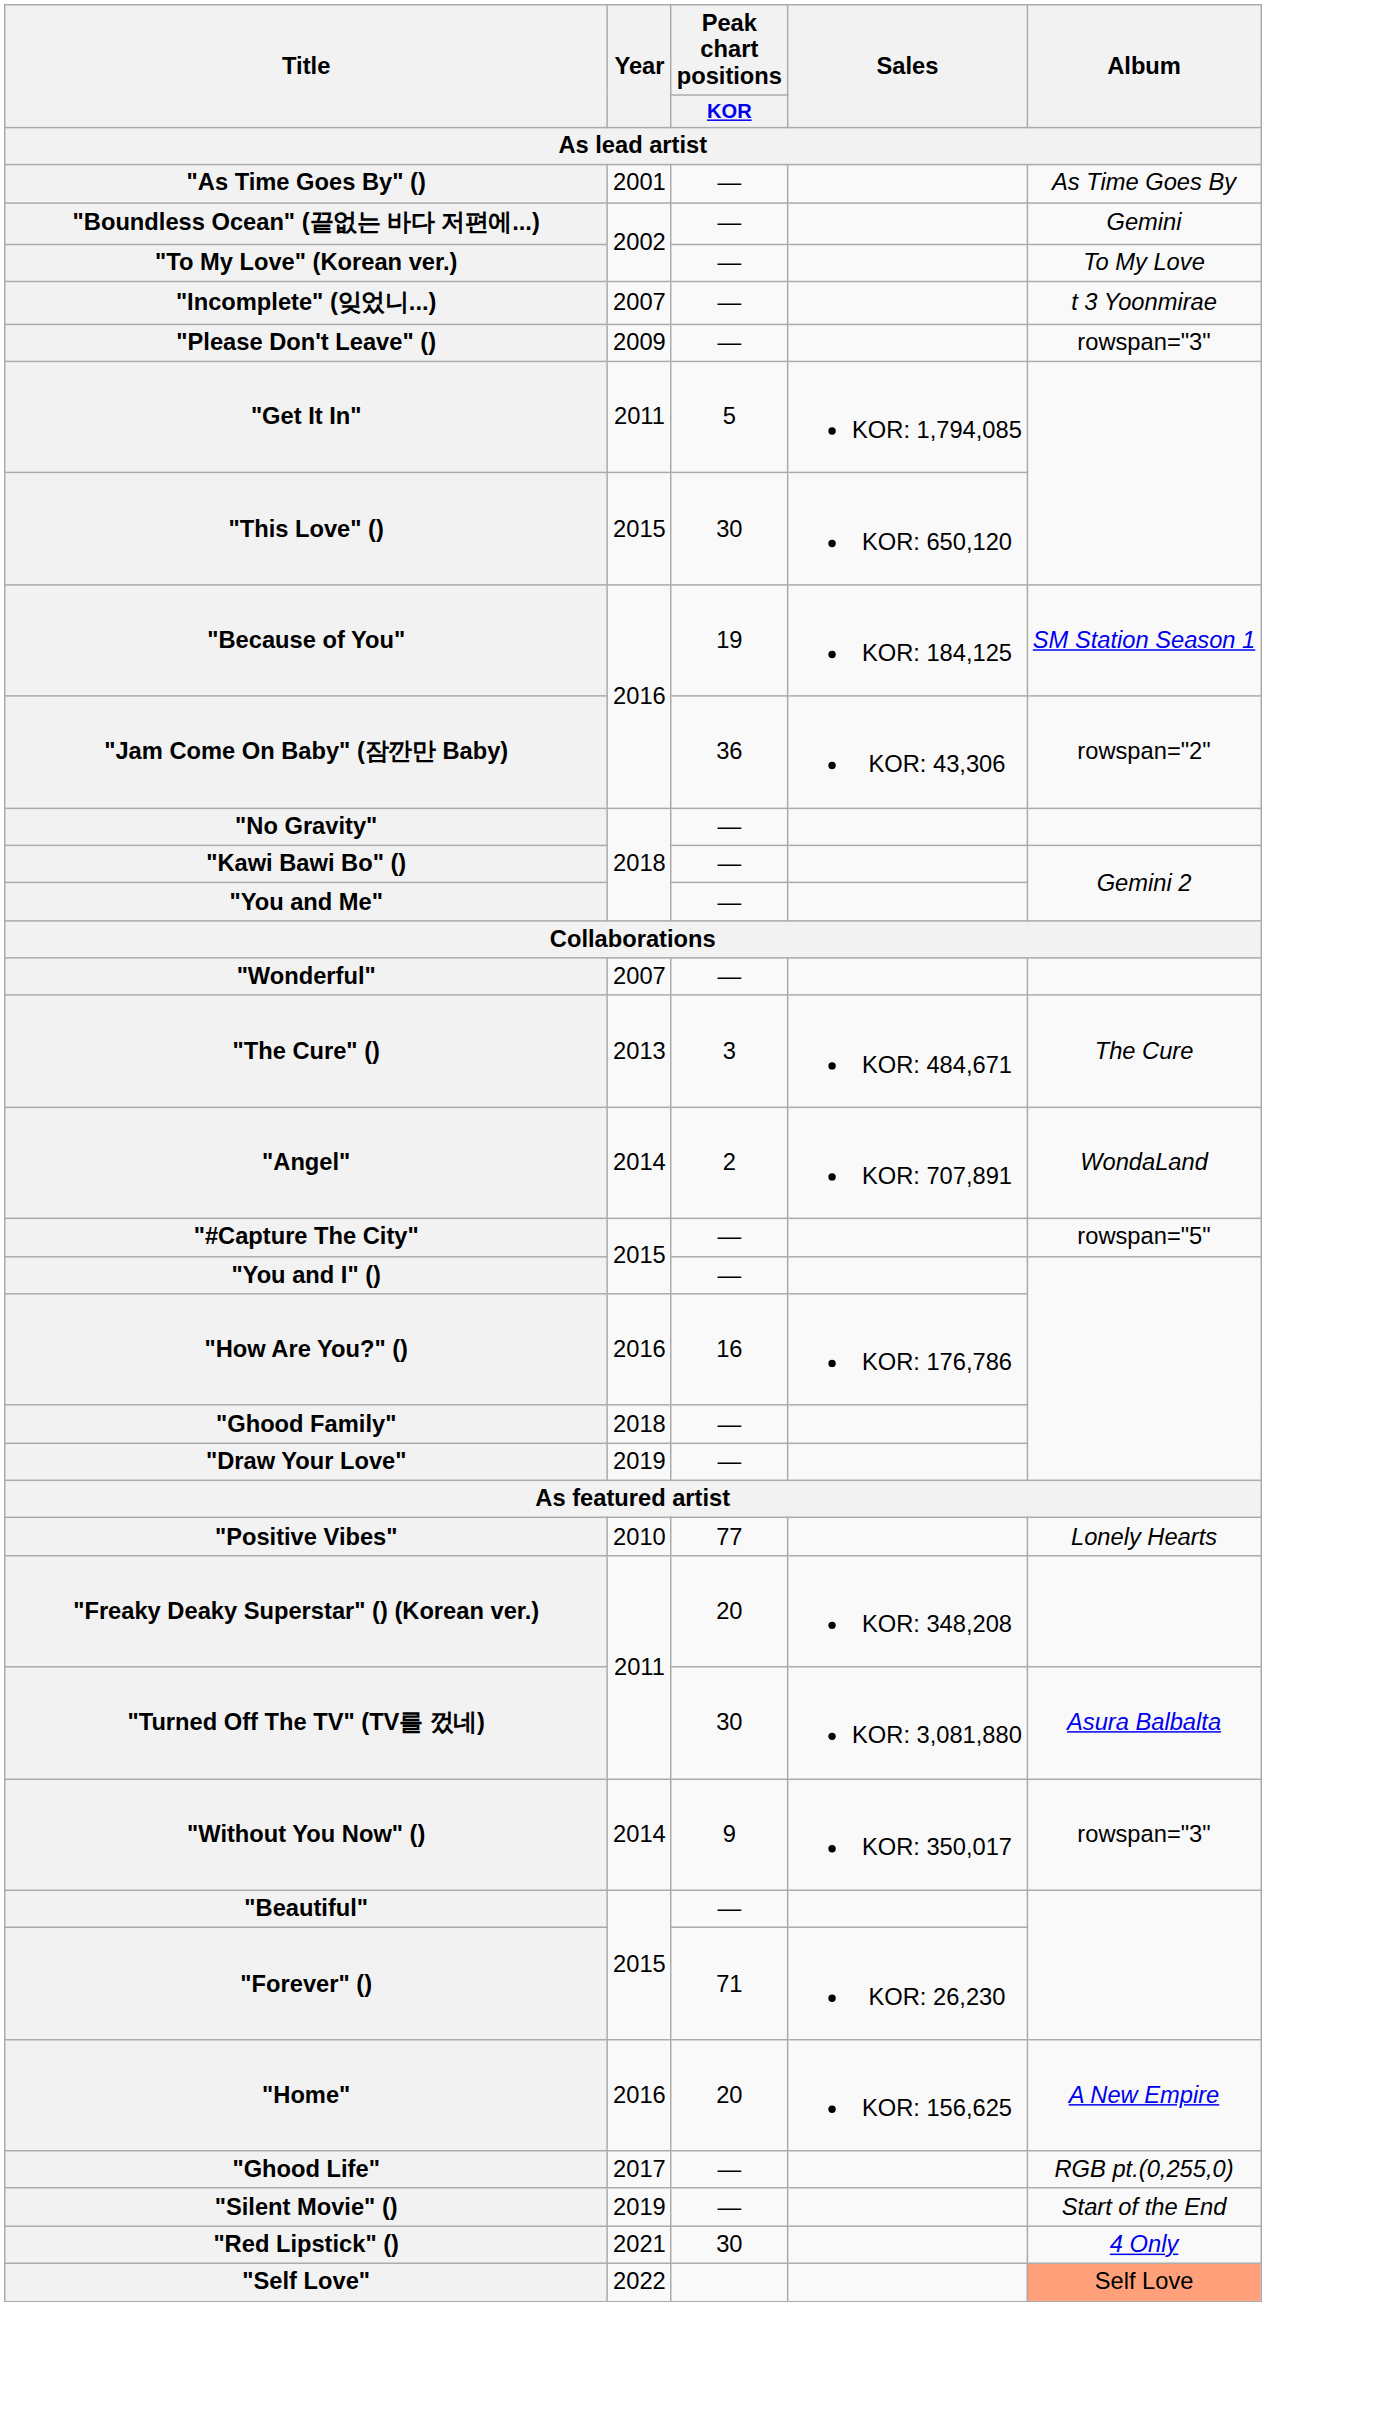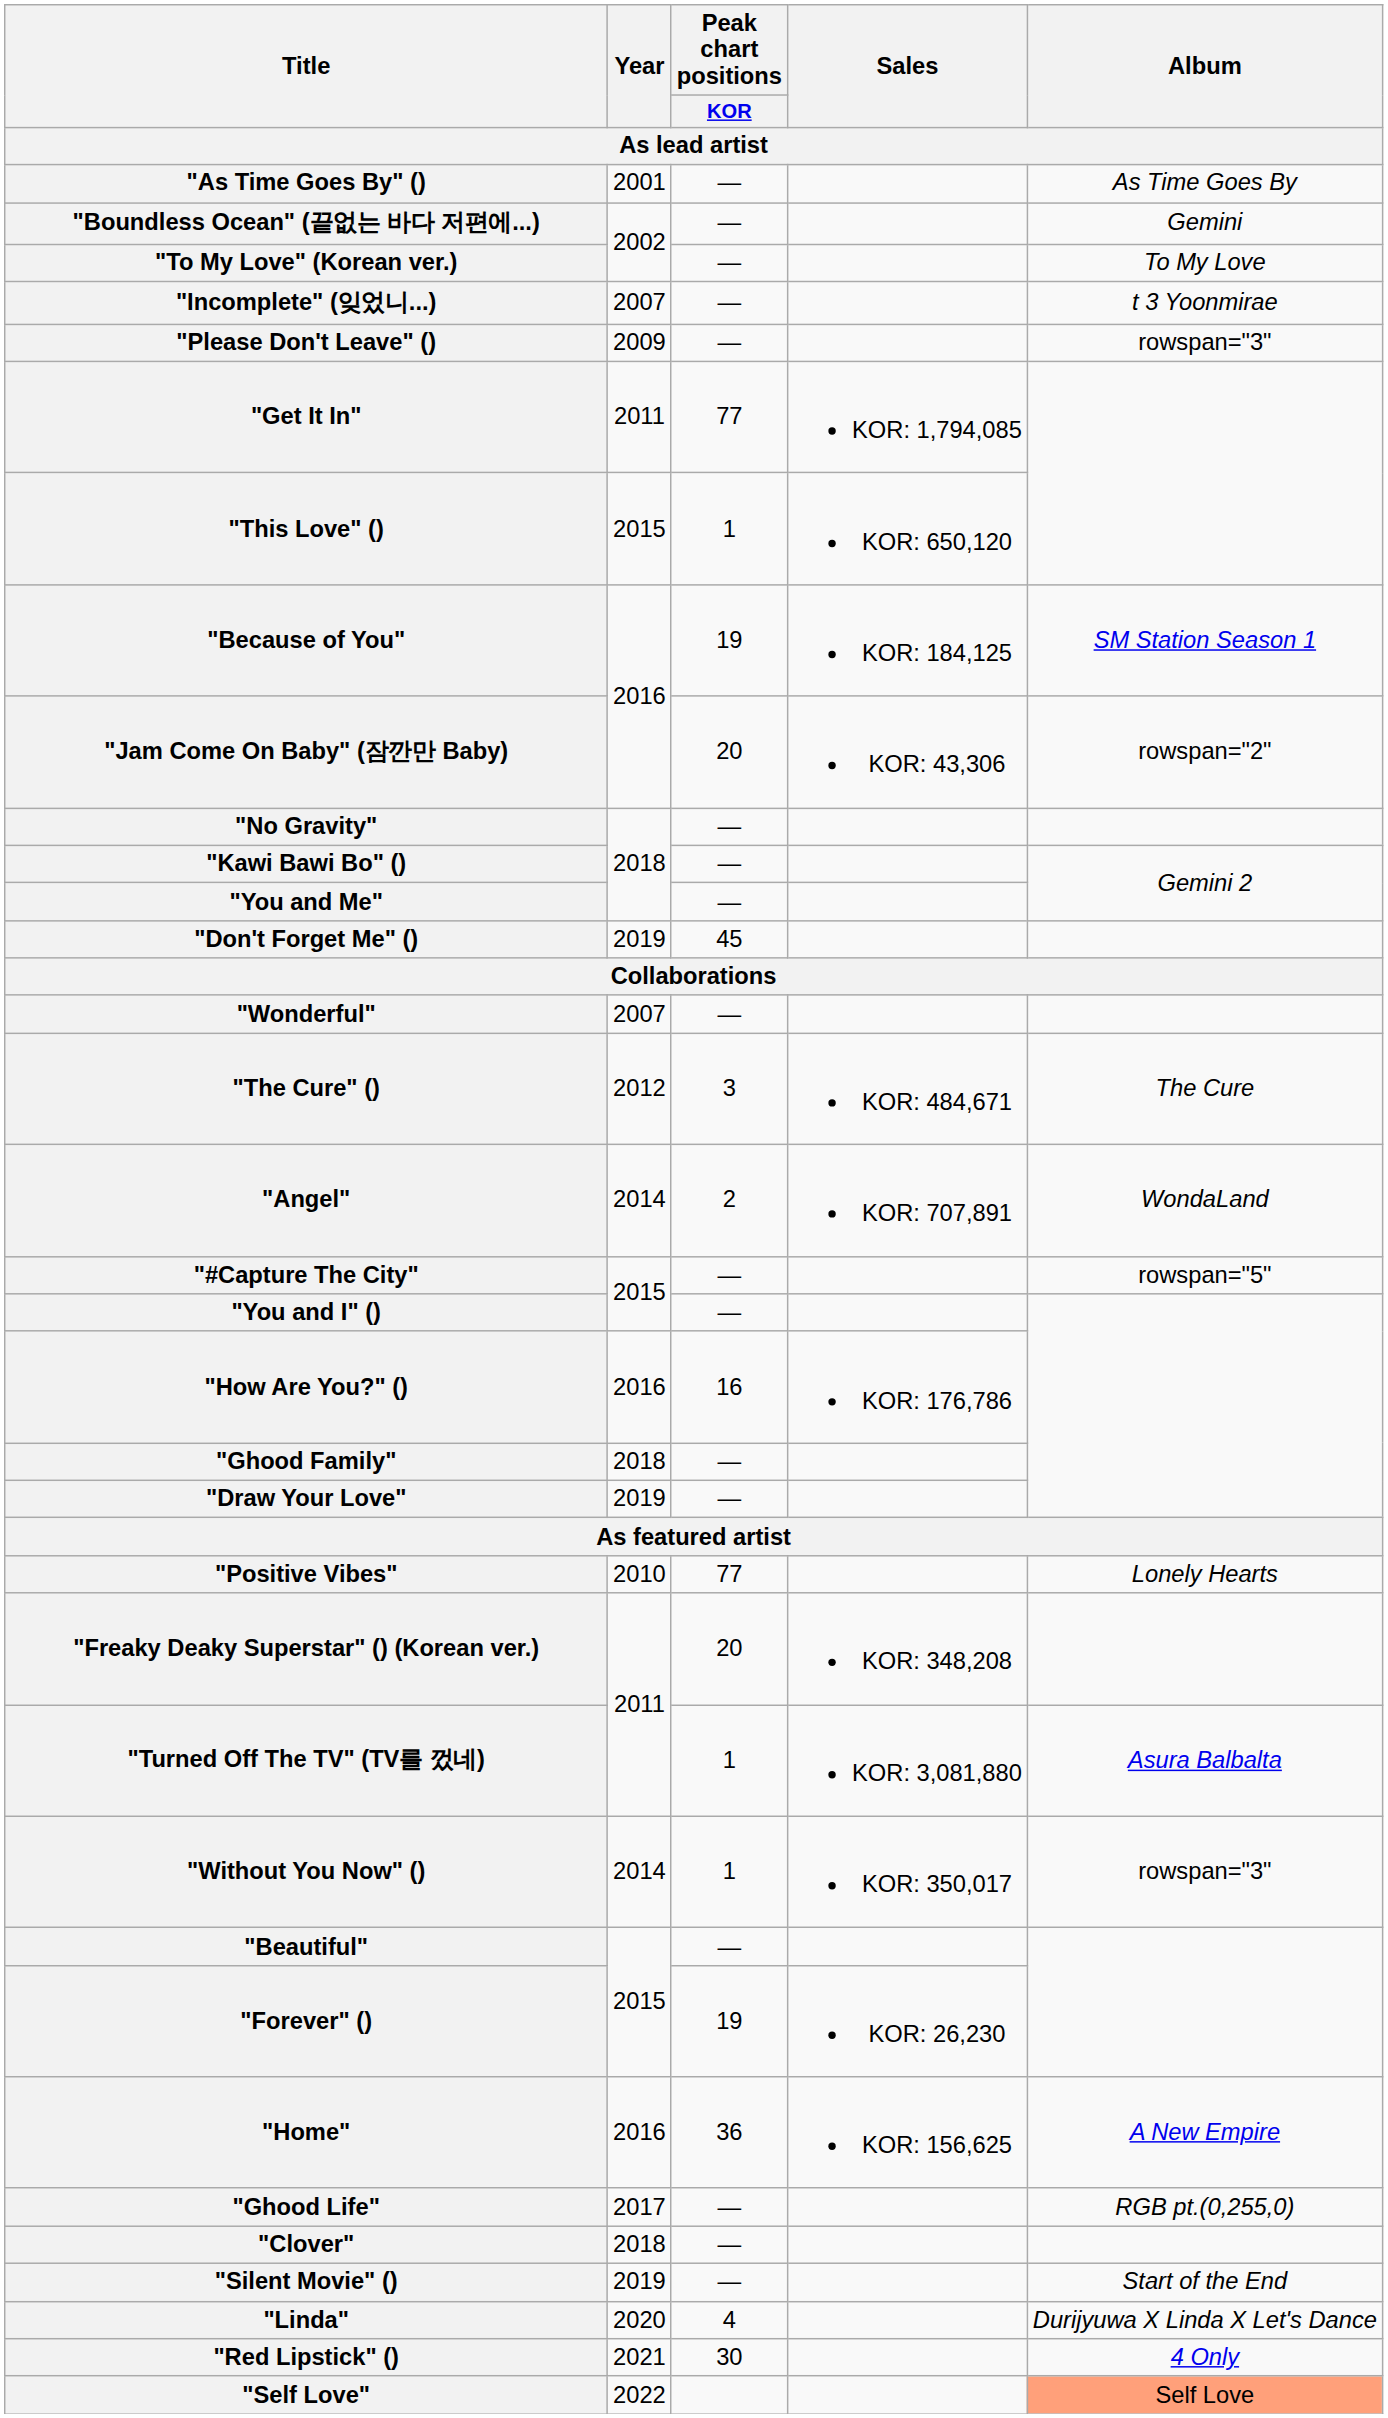(729, 417) 5 -> (729, 417) 77
(729, 528) 30 -> (729, 528) 1
(729, 751) 36 -> (729, 751) 20
+ row: (306, 938)
(639, 1051) 2013 -> (639, 1088) 2012
(729, 1722) 30 -> (729, 1760) 1
(729, 1834) 9 -> (729, 1871) 1
(729, 1983) 71 -> (729, 2020) 19
(729, 2094) 20 -> (729, 2132) 36
+ row: (306, 2244)
+ row: (306, 2319)
